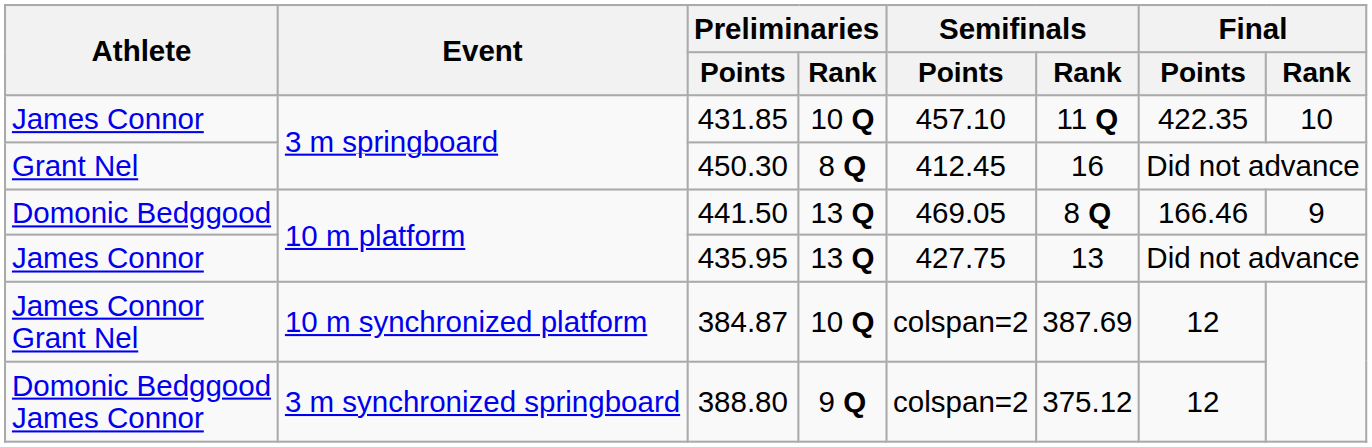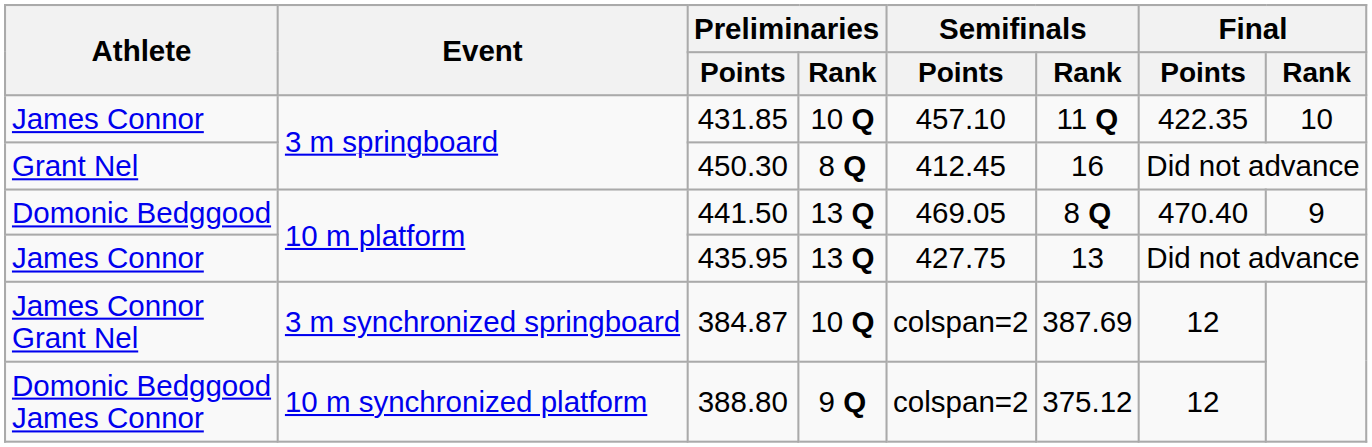(1203, 213) 166.46 -> (1203, 213) 470.40
(466, 322) 10 m synchronized platform -> (483, 322) 3 m synchronized springboard
(483, 402) 3 m synchronized springboard -> (466, 402) 10 m synchronized platform
